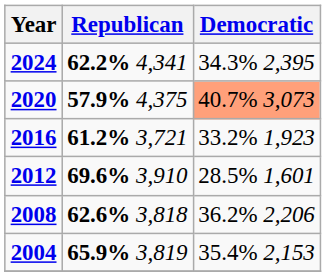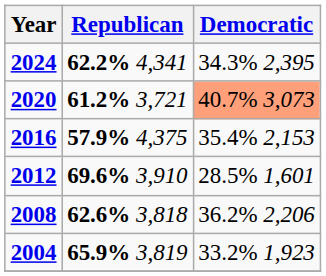(127, 100) 57.9% 4,375 -> (127, 100) 61.2% 3,721
(127, 137) 61.2% 3,721 -> (127, 137) 57.9% 4,375
(257, 137) 33.2% 1,923 -> (257, 137) 35.4% 2,153
(257, 251) 35.4% 2,153 -> (257, 251) 33.2% 1,923
